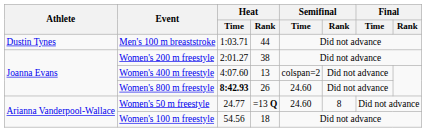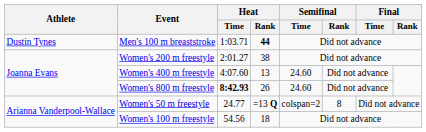(265, 42) normal -> (265, 42) bold
(301, 73) colspan=2 -> (301, 73) 24.60
(301, 104) 24.60 -> (301, 104) colspan=2
